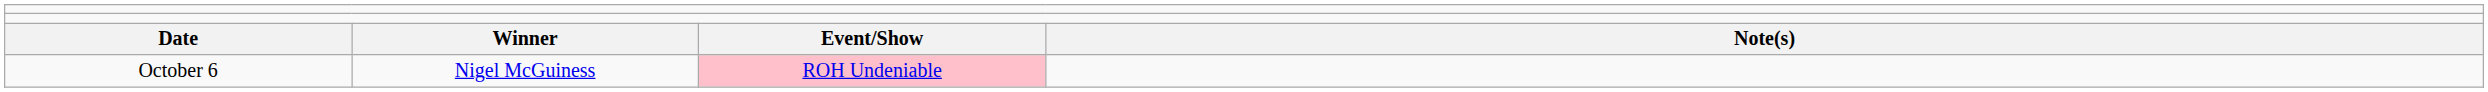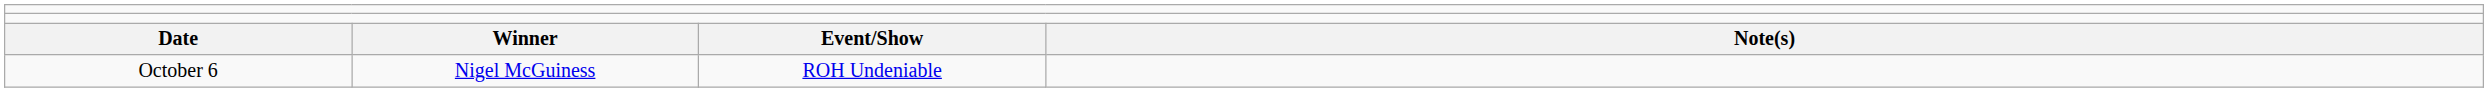(872, 70) pink background -> (872, 70) no background
